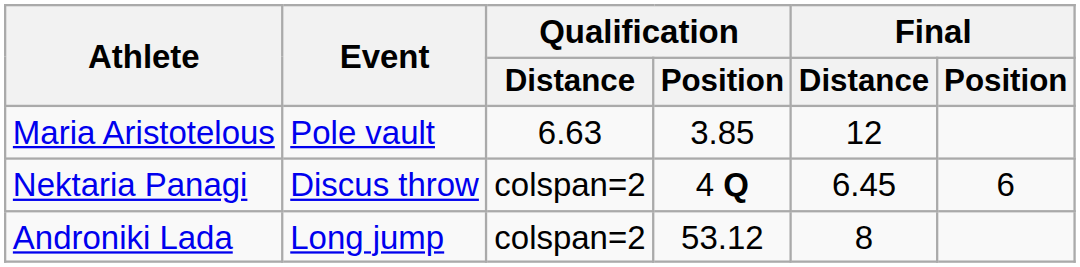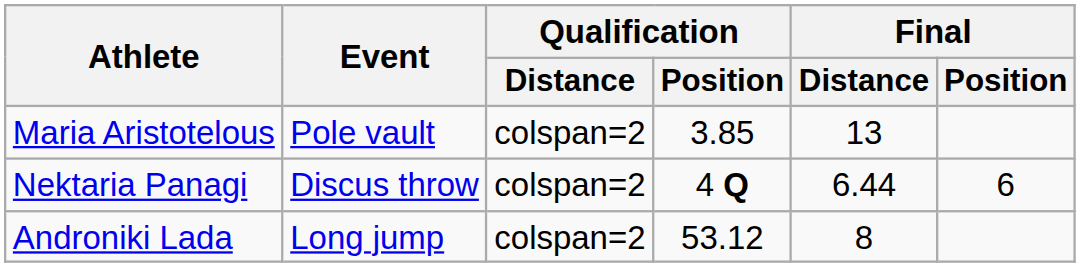(570, 133) 6.63 -> (570, 133) colspan=2
(864, 133) 12 -> (864, 133) 13
(864, 185) 6.45 -> (864, 185) 6.44
